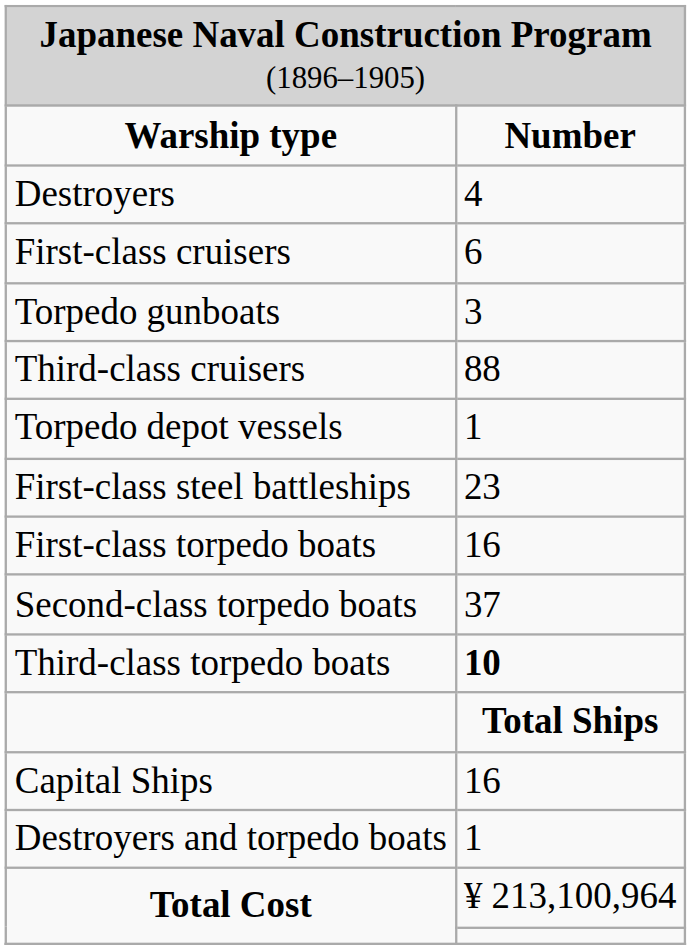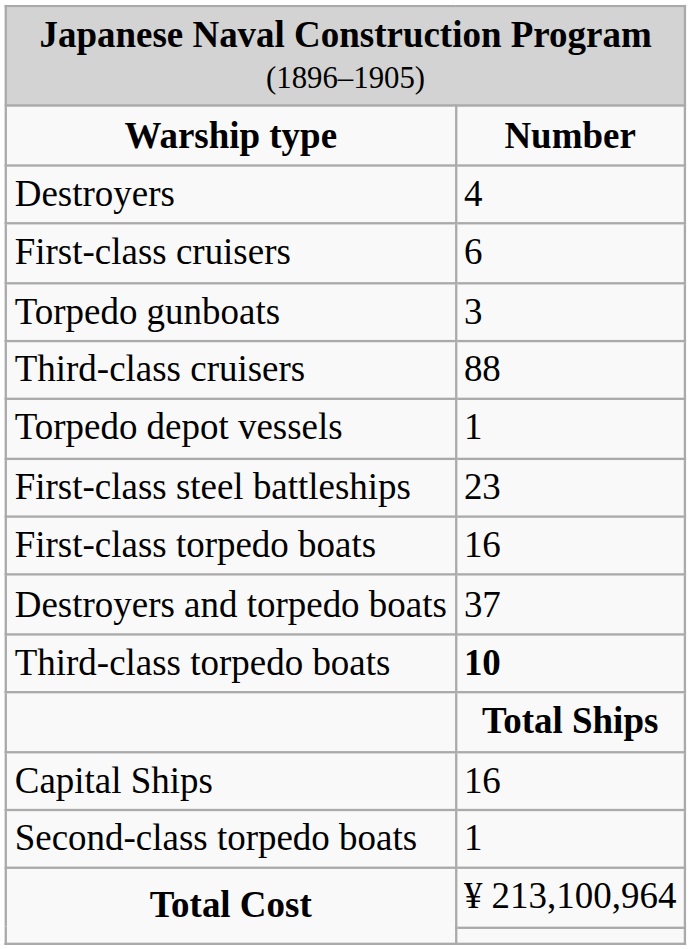(216, 603) Second-class torpedo boats -> (231, 603) Destroyers and torpedo boats
(231, 838) Destroyers and torpedo boats -> (216, 838) Second-class torpedo boats
